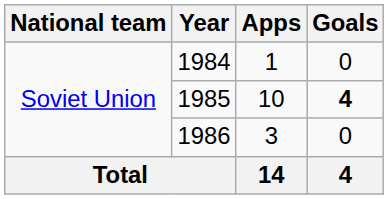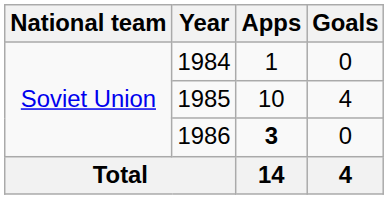(345, 99) bold -> (345, 99) normal
(271, 136) normal -> (271, 136) bold
